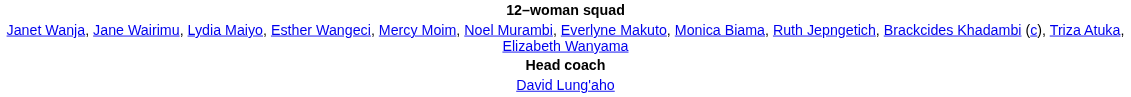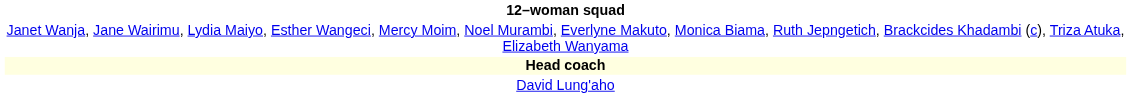(565, 65) no background -> (565, 65) lightyellow background
